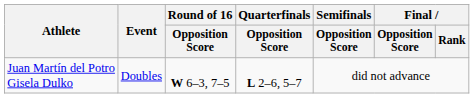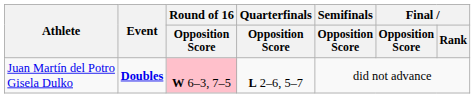(141, 75) normal -> (142, 75) bold
(200, 83) no background -> (202, 83) pink background
